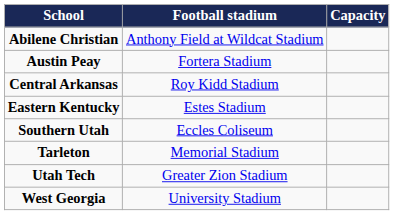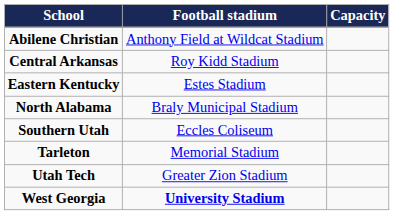- row: (64, 61)
+ row: (64, 107)
(225, 198) normal -> (225, 198) bold
